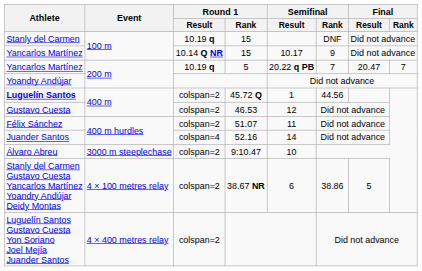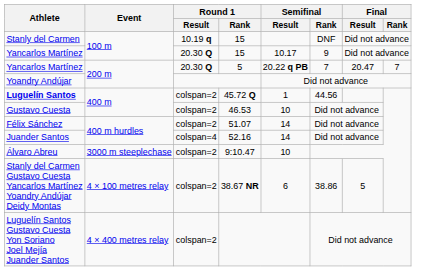(199, 53) 10.14 Q NR -> (196, 53) 20.30 Q
(199, 67) 10.19 q -> (196, 67) 20.30 Q
(292, 110) 12 -> (285, 110) 10
(292, 124) 11 -> (285, 124) 14
